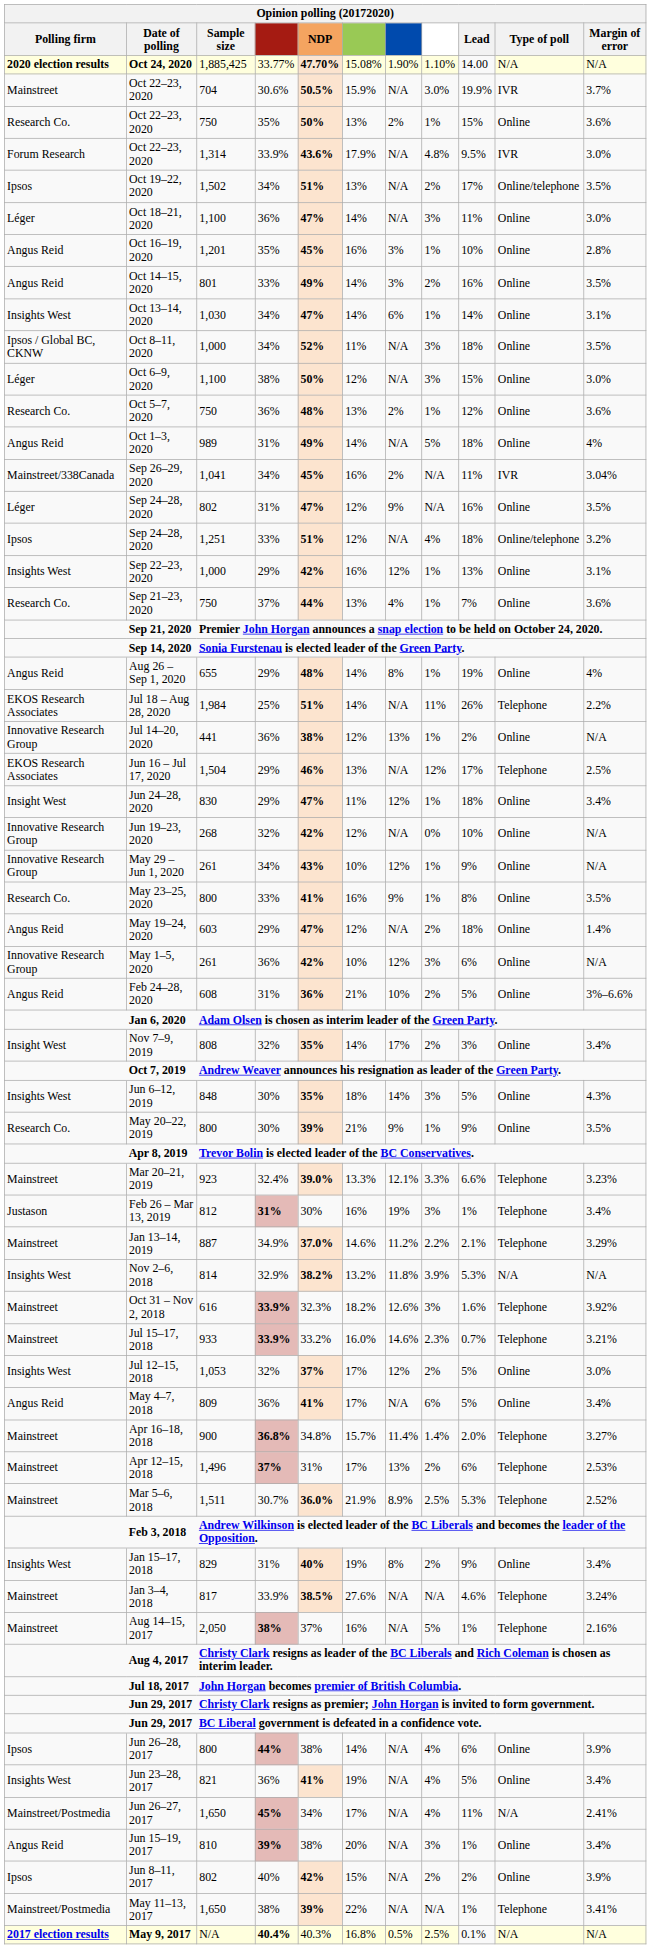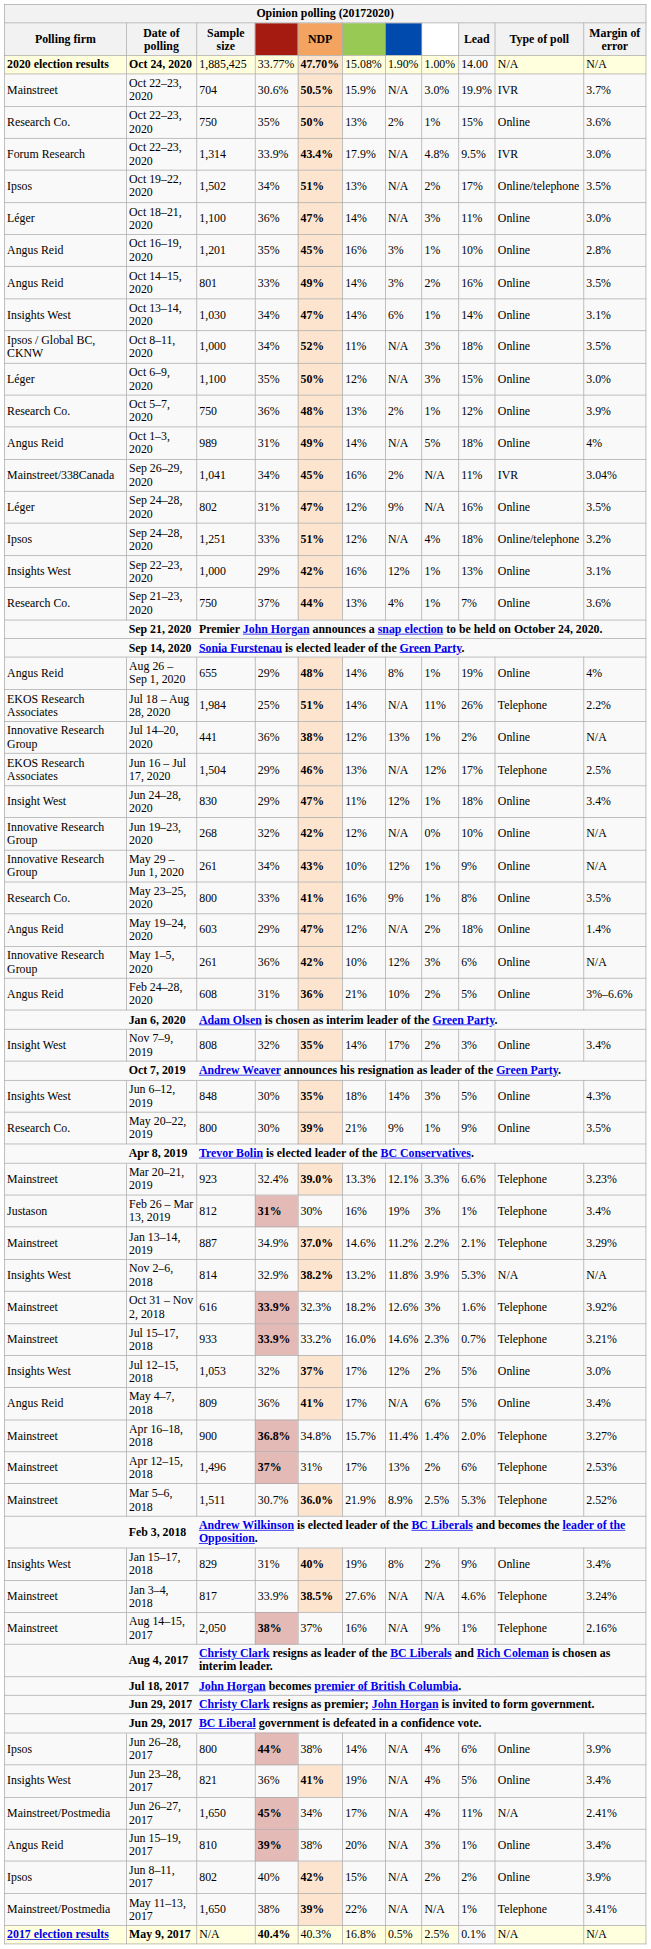(440, 64) 1.10% -> (440, 64) 1.00%
(317, 154) 43.6% -> (317, 154) 43.4%
(269, 379) 38% -> (269, 379) 35%
(599, 411) 3.6% -> (599, 411) 3.9%
(432, 1628) 5% -> (432, 1628) 9%
